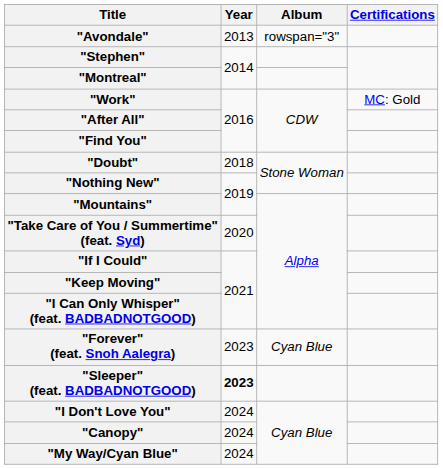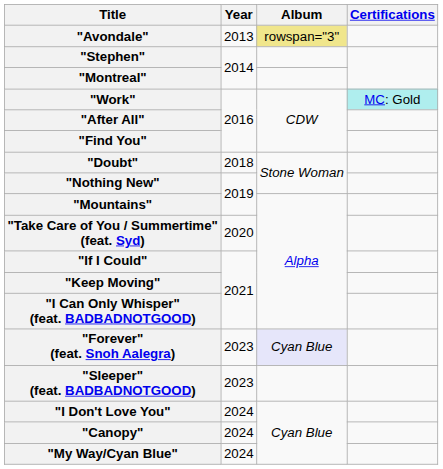(302, 36) no background -> (302, 36) khaki background
(392, 99) no background -> (392, 99) paleturquoise background
(302, 347) no background -> (302, 347) lavender background
(239, 383) bold -> (239, 383) normal
